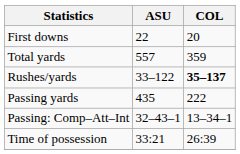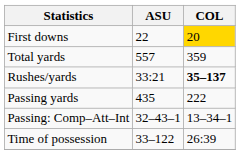(193, 36) no background -> (193, 36) gold background
(155, 77) 33–122 -> (150, 77) 33:21
(150, 139) 33:21 -> (155, 139) 33–122
